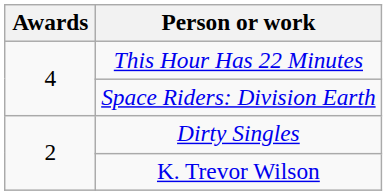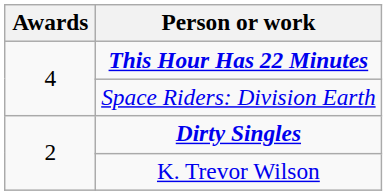(238, 60) normal -> (238, 60) bold
(238, 134) normal -> (238, 134) bold
